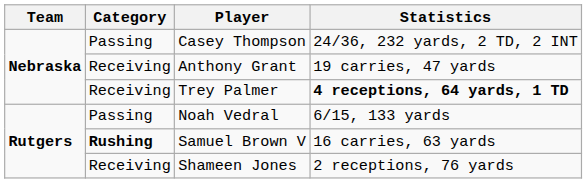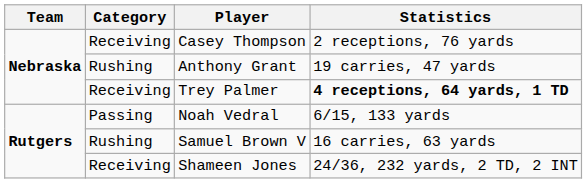(121, 42) Passing -> (130, 42) Receiving
(446, 42) 24/36, 232 yards, 2 TD, 2 INT -> (414, 42) 2 receptions, 76 yards
(130, 67) Receiving -> (121, 67) Rushing
(121, 141) bold -> (121, 141) normal
(414, 166) 2 receptions, 76 yards -> (446, 166) 24/36, 232 yards, 2 TD, 2 INT
